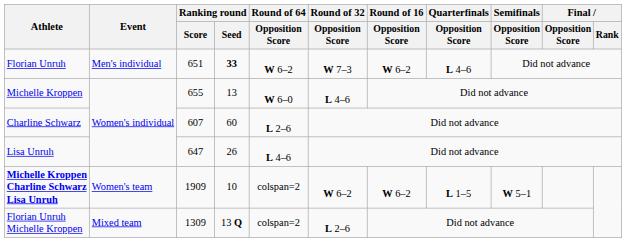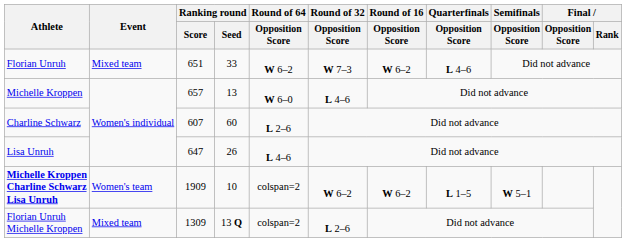(127, 64) Men's individual -> (117, 64) Mixed team
(232, 64) bold -> (232, 64) normal
(195, 93) 655 -> (195, 93) 657
